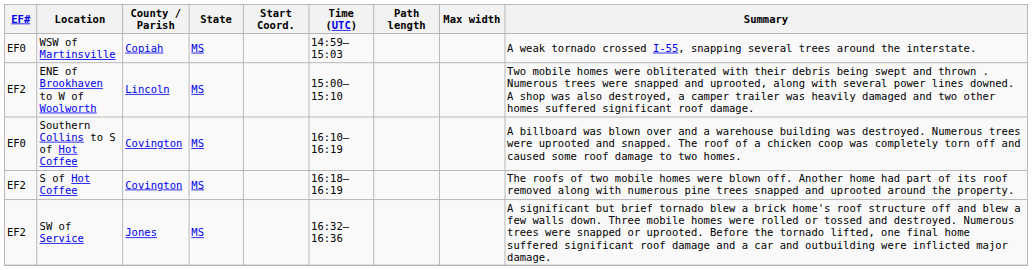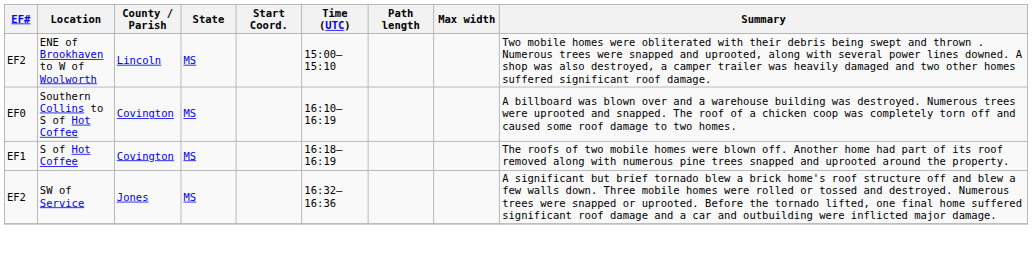- row: (78, 48)
(16, 185) EF2 -> (16, 156) EF1
